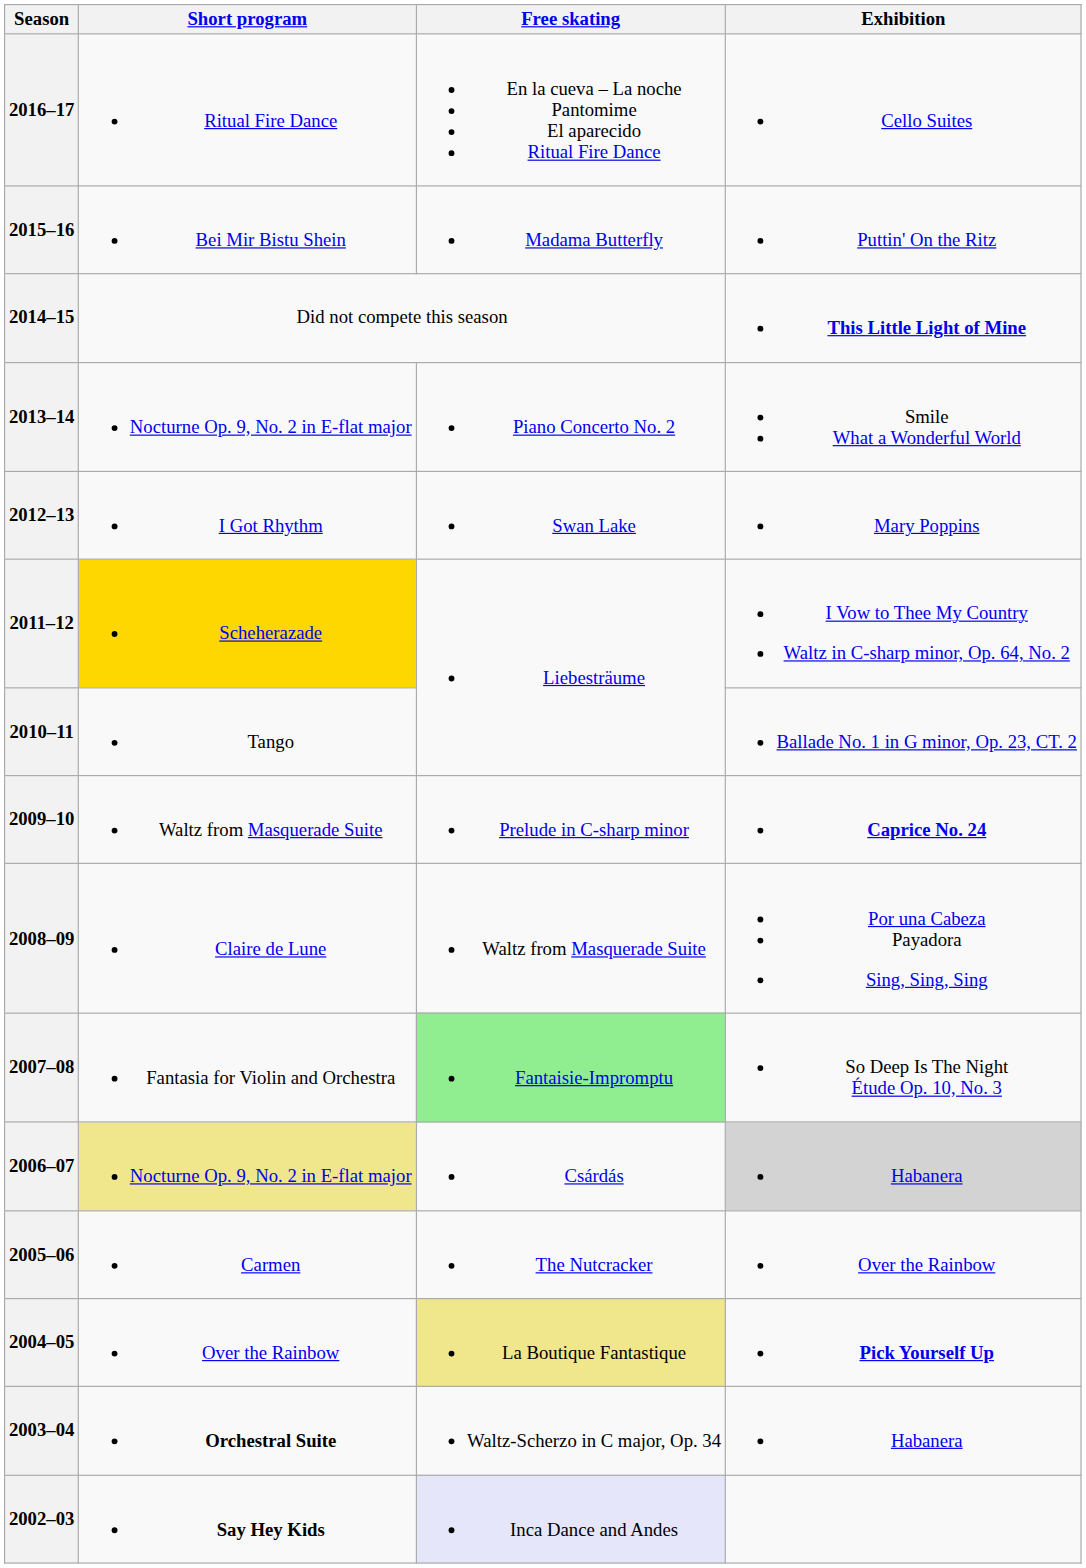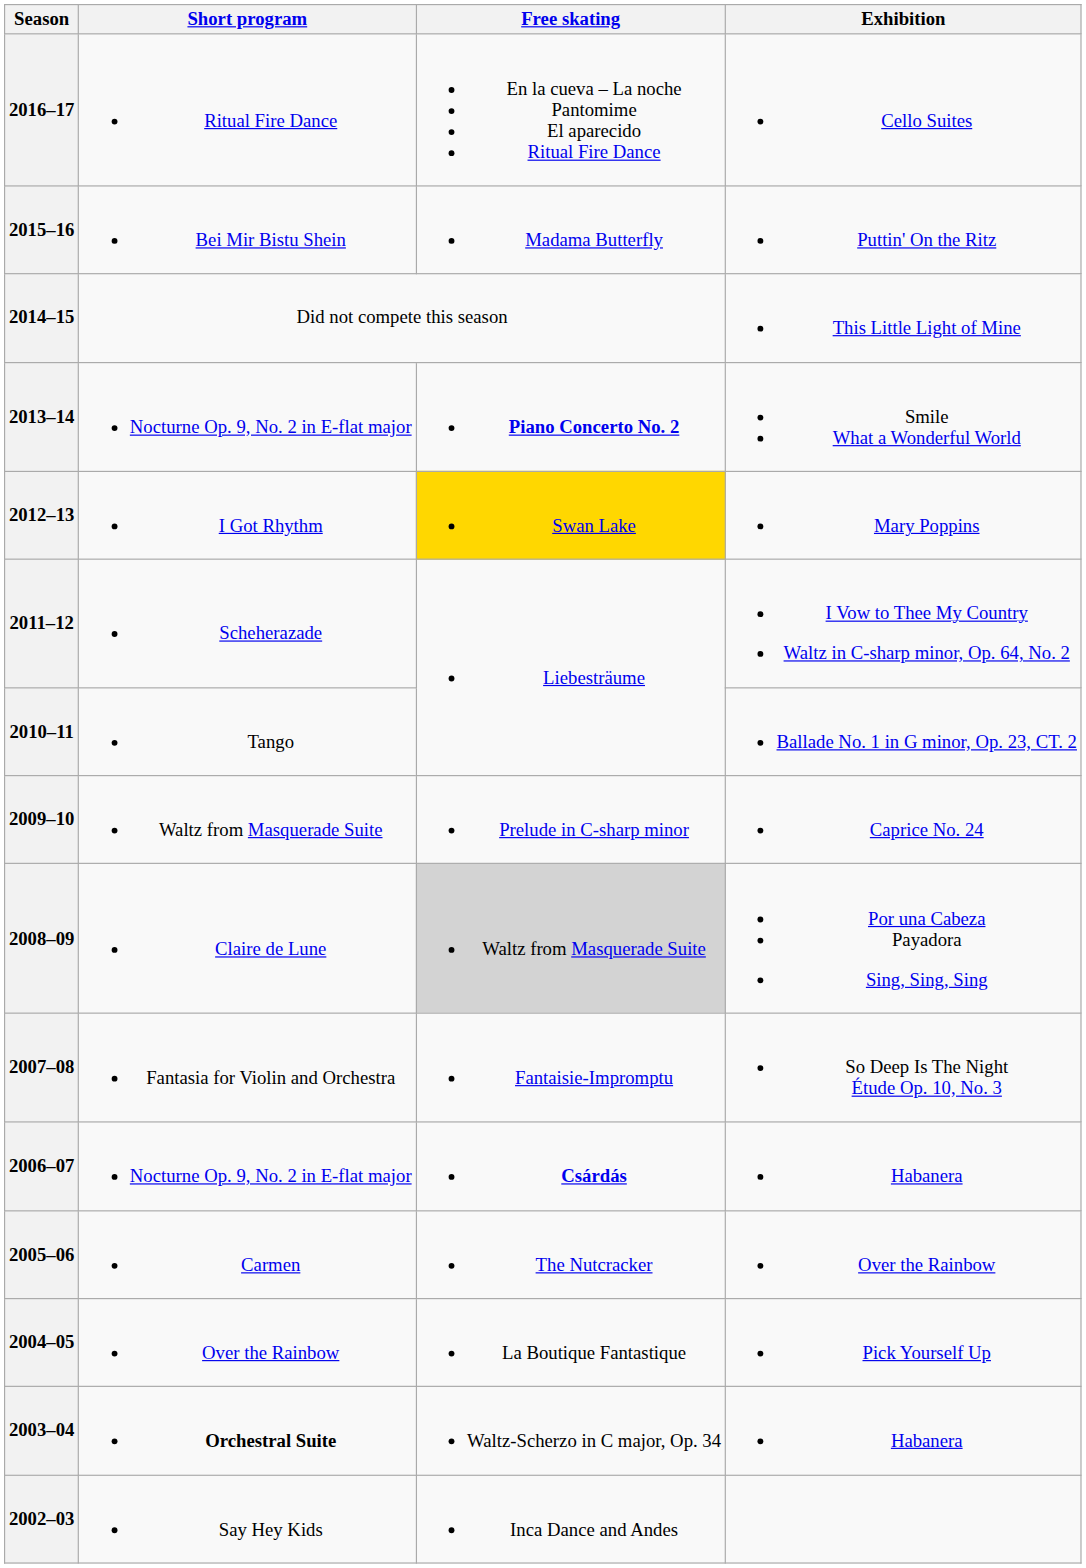(903, 328) bold -> (903, 328) normal
(571, 427) normal -> (571, 427) bold
(571, 526) no background -> (571, 526) gold background
(247, 634) gold background -> (247, 634) no background
(903, 830) bold -> (903, 830) normal
(571, 949) no background -> (571, 949) lightgrey background
(571, 1078) lightgreen background -> (571, 1078) no background
(247, 1177) khaki background -> (247, 1177) no background
(571, 1177) normal -> (571, 1177) bold
(903, 1177) lightgrey background -> (903, 1177) no background
(571, 1353) khaki background -> (571, 1353) no background
(903, 1353) bold -> (903, 1353) normal
(247, 1529) bold -> (247, 1529) normal
(571, 1529) lavender background -> (571, 1529) no background
